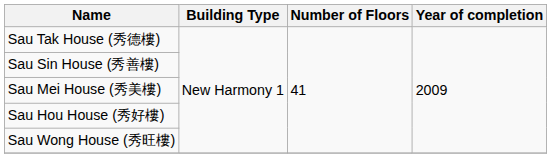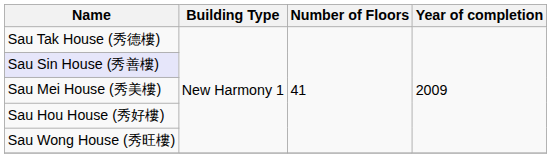(83, 64) no background -> (83, 64) lavender background
